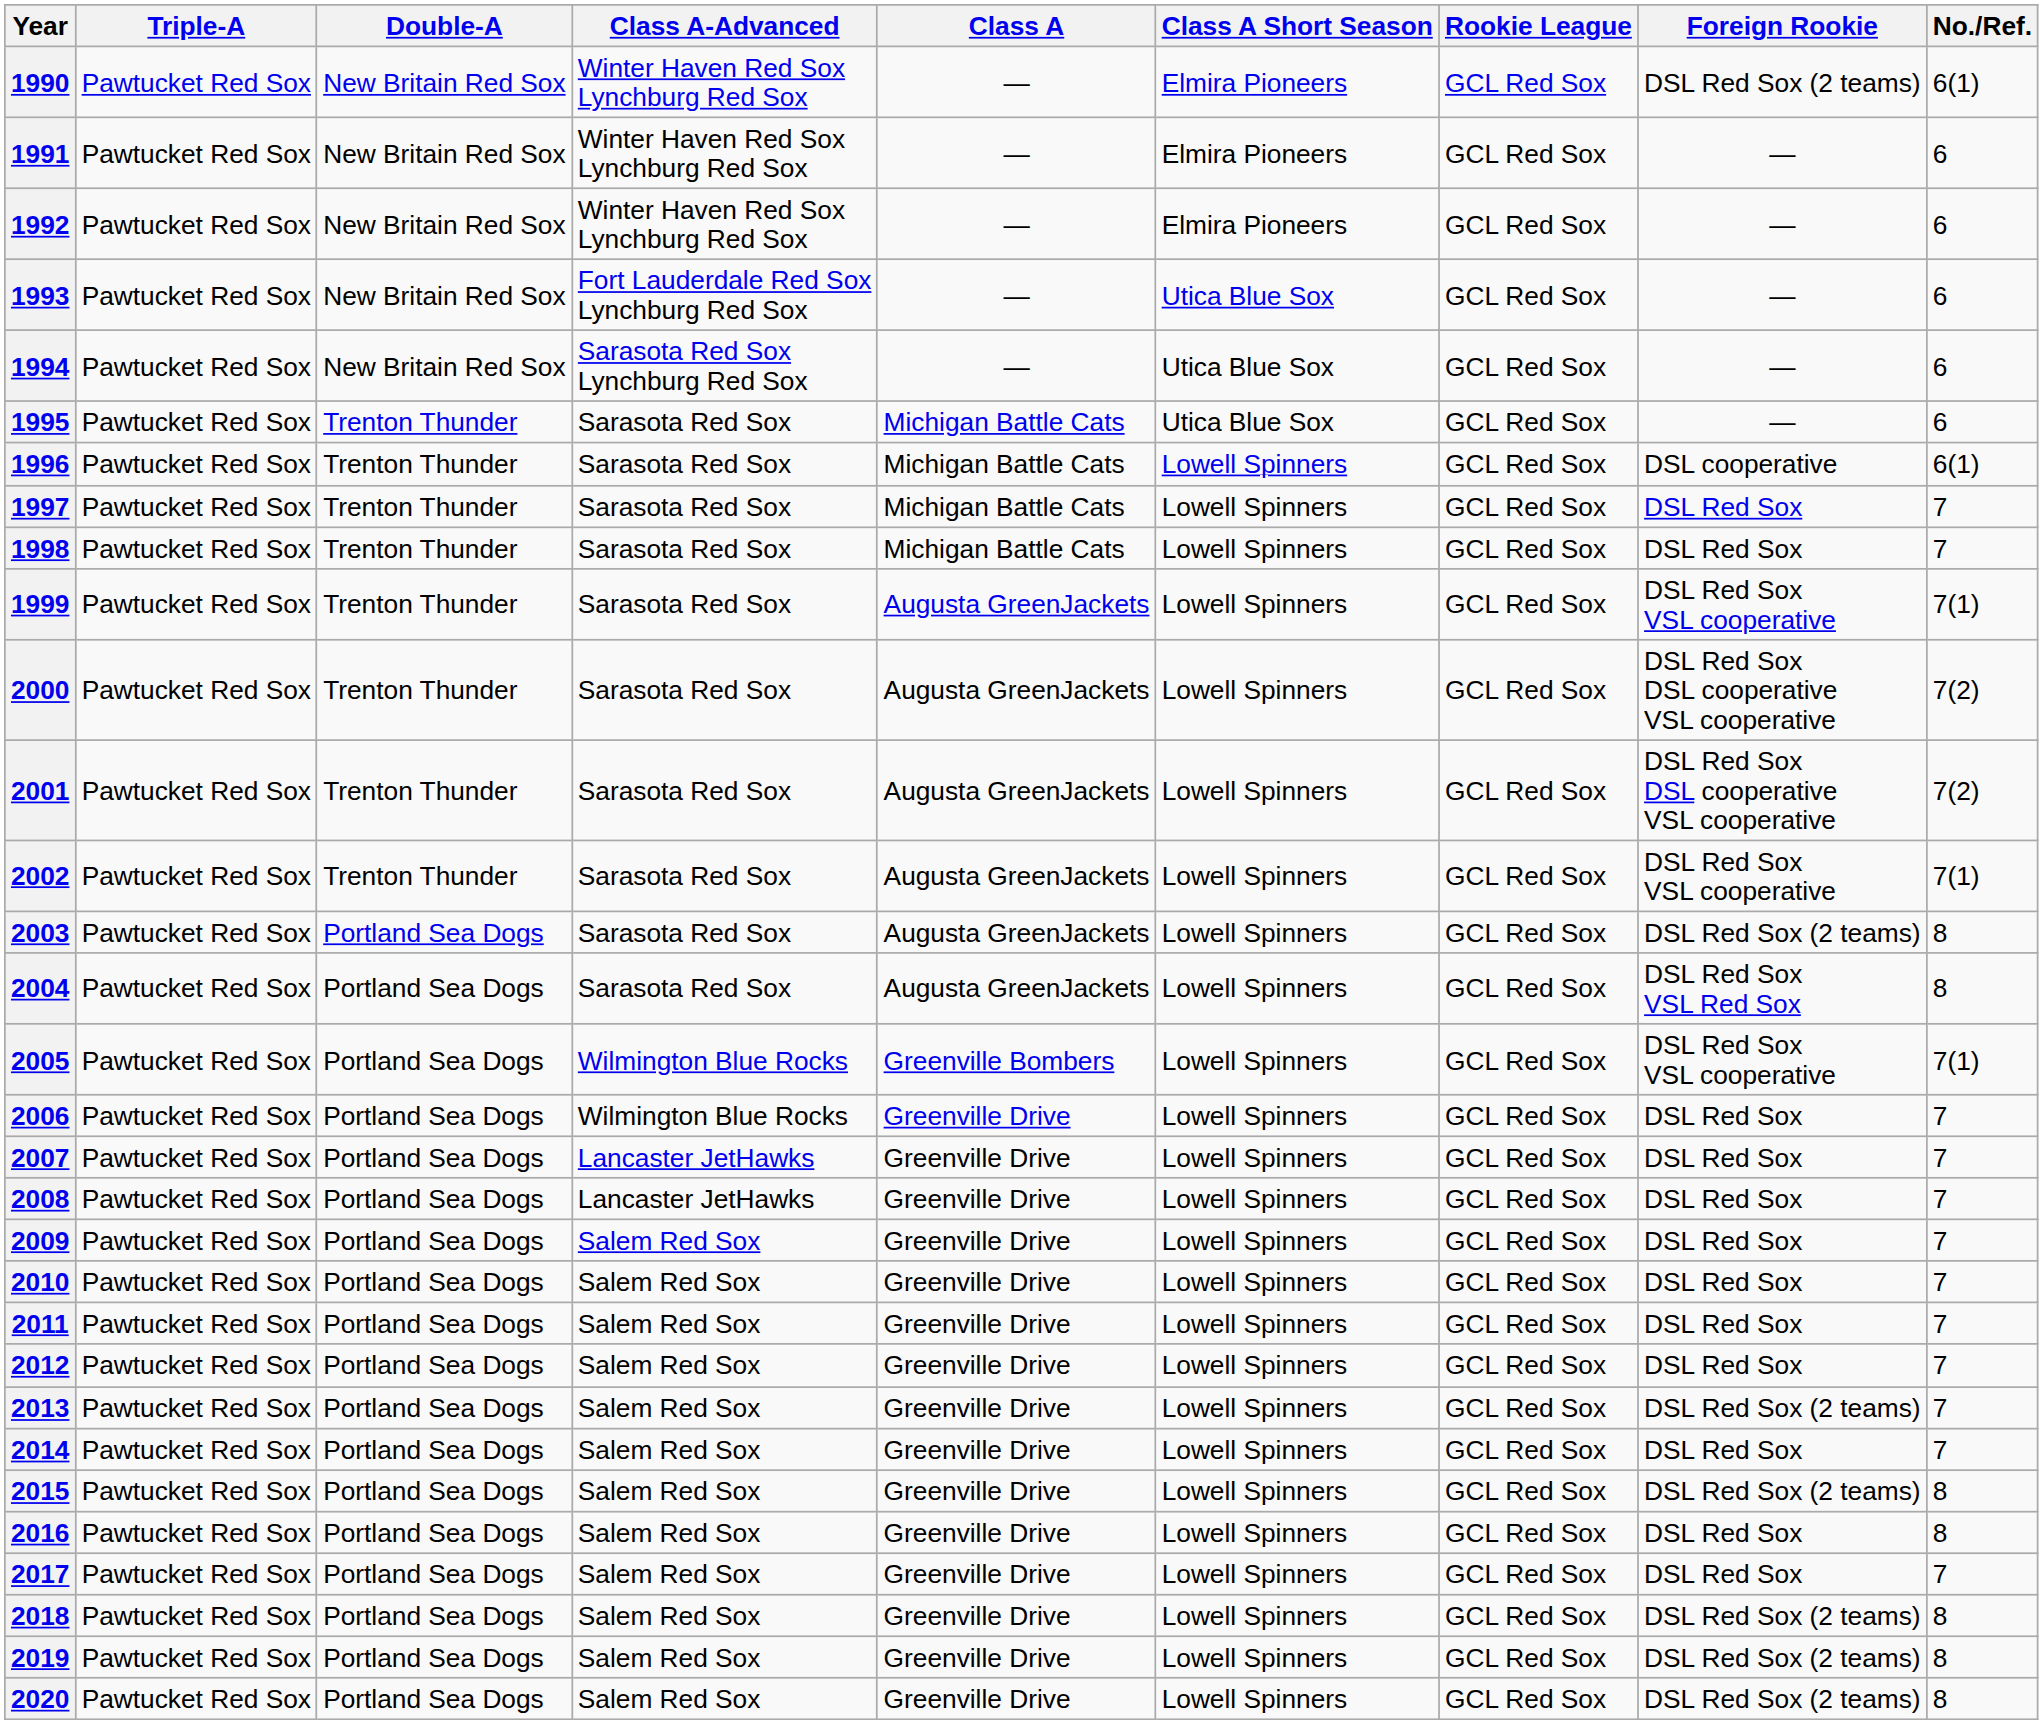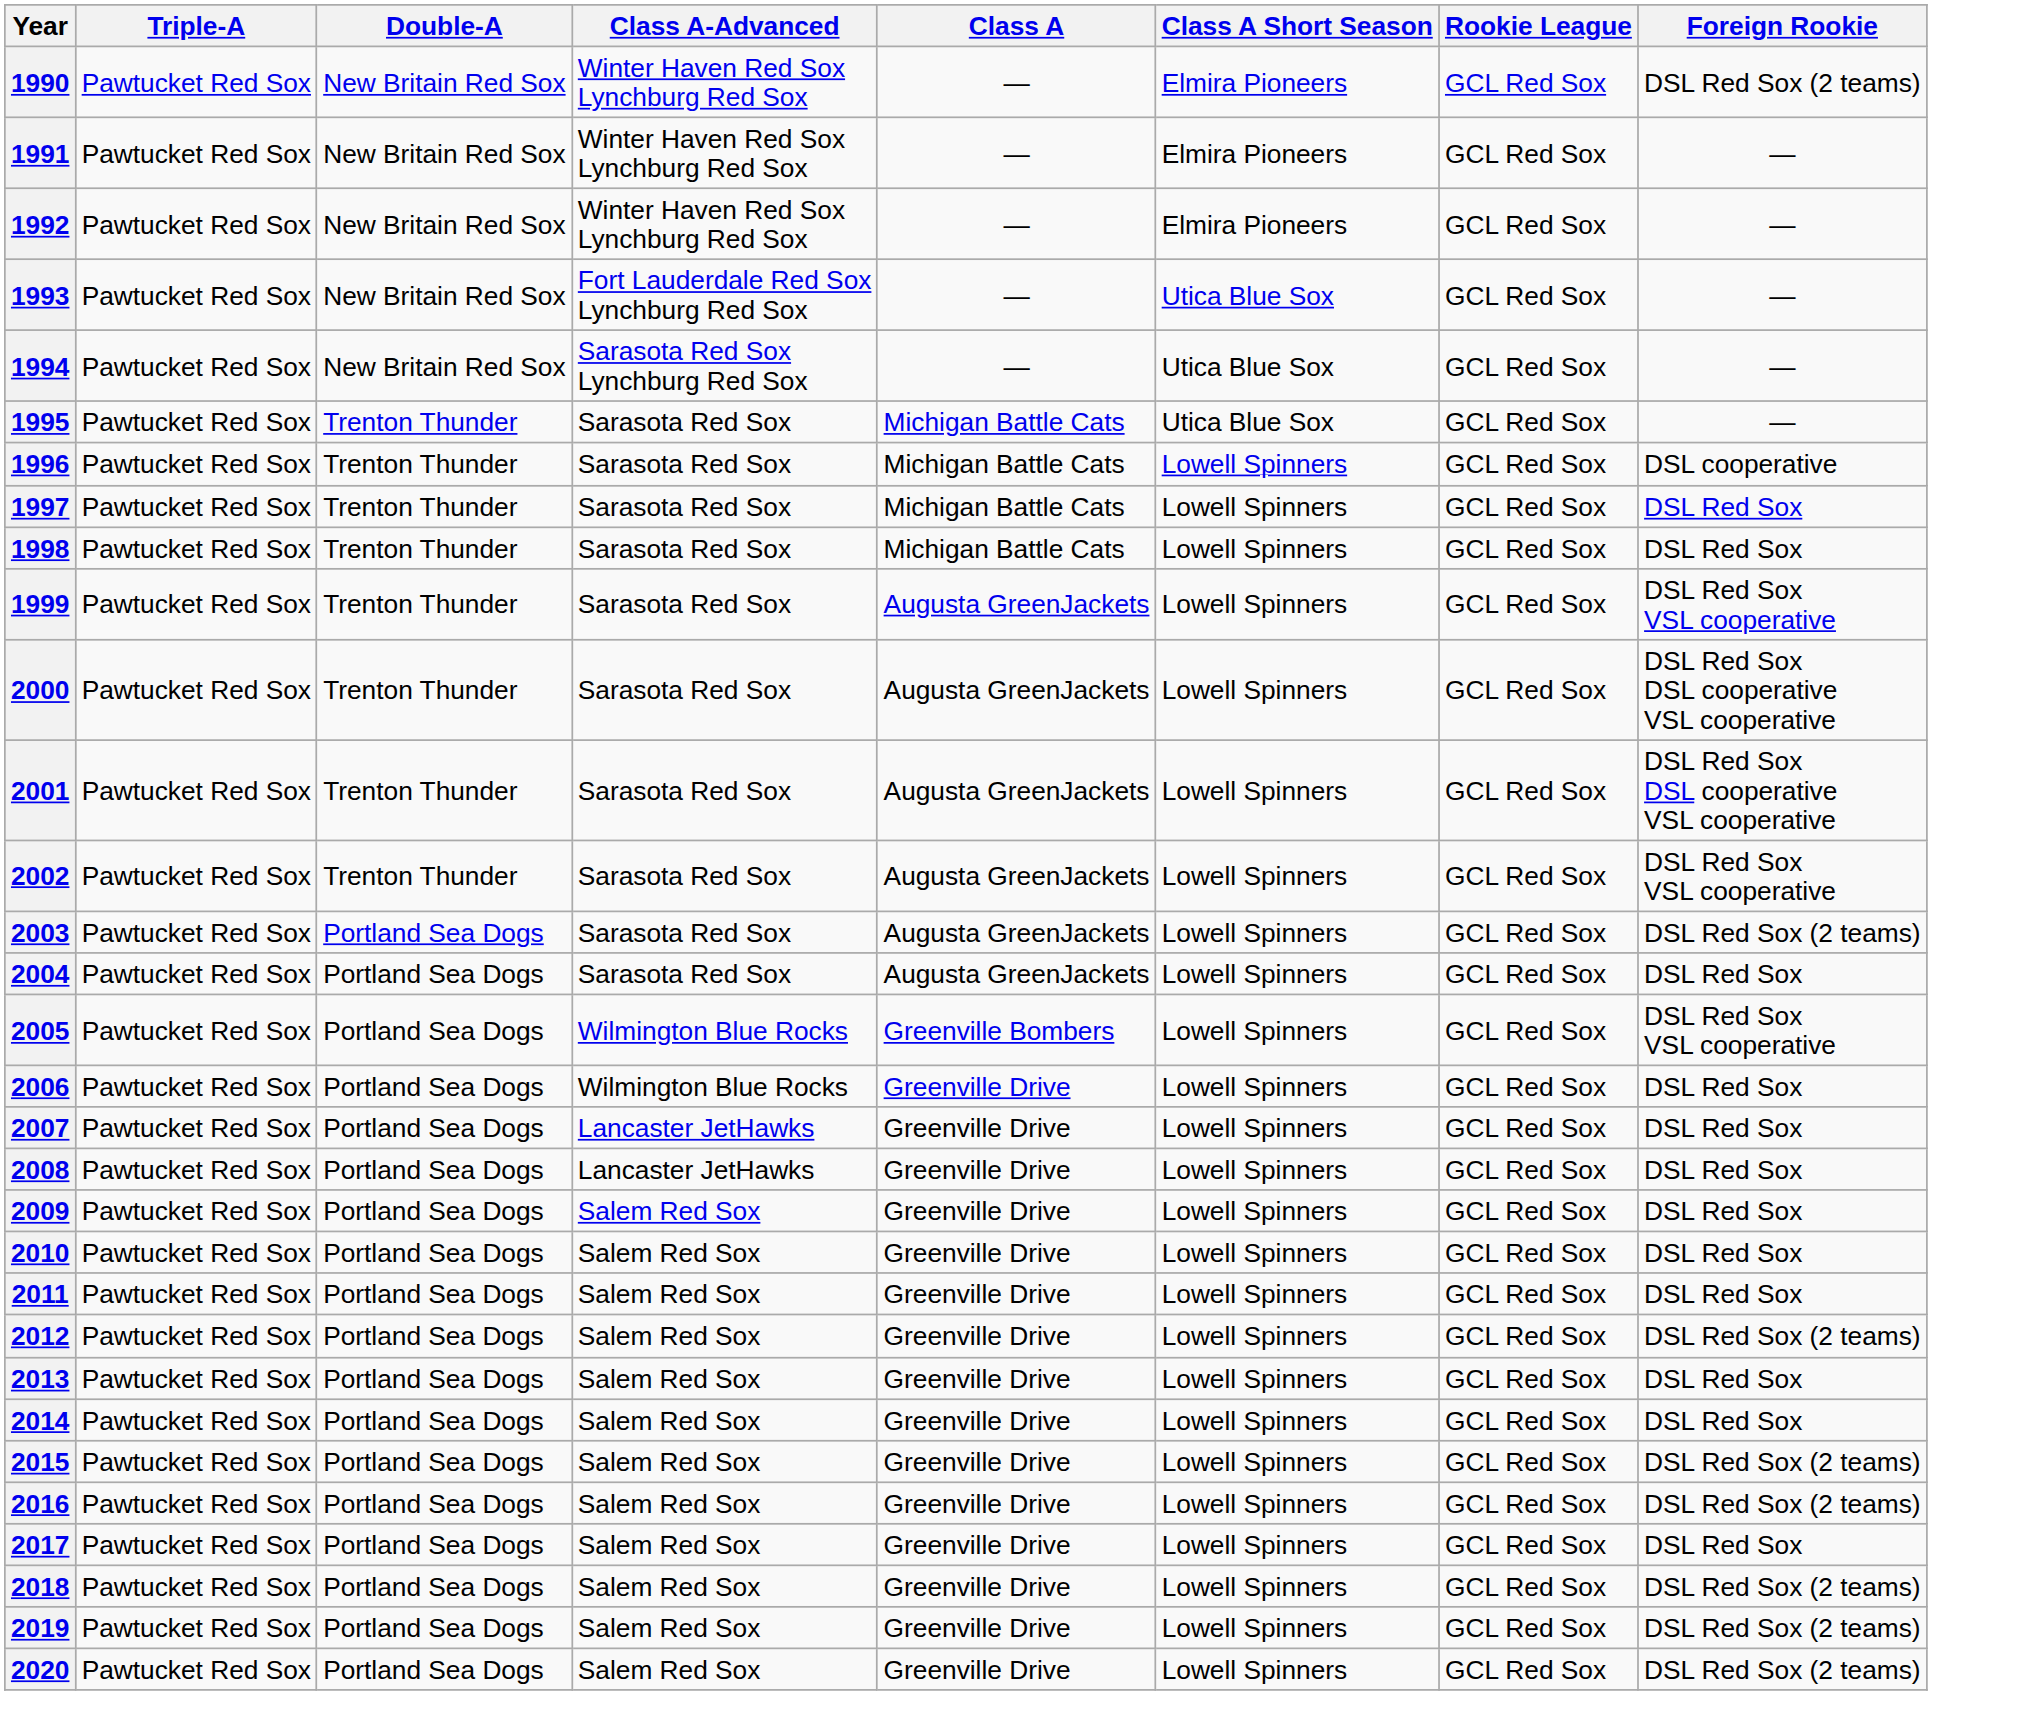- column: (1982, 26)
(1723, 989) DSL Red Sox VSL Red Sox -> (1723, 974) DSL Red Sox
(1723, 1366) DSL Red Sox -> (1782, 1336) DSL Red Sox (2 teams)
(1782, 1407) DSL Red Sox (2 teams) -> (1723, 1378) DSL Red Sox
(1723, 1532) DSL Red Sox -> (1782, 1503) DSL Red Sox (2 teams)
